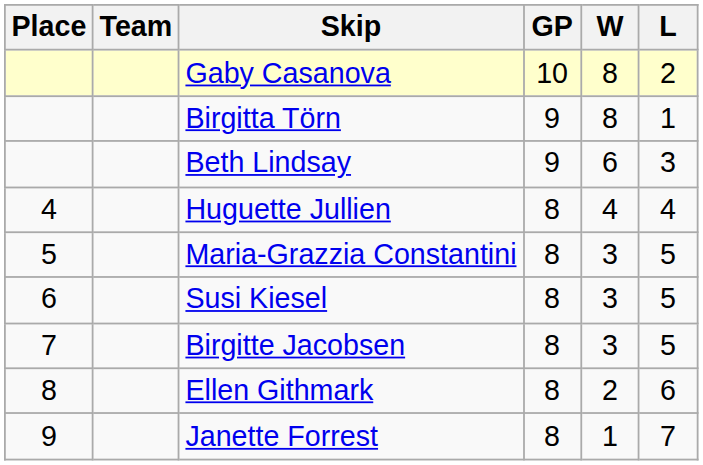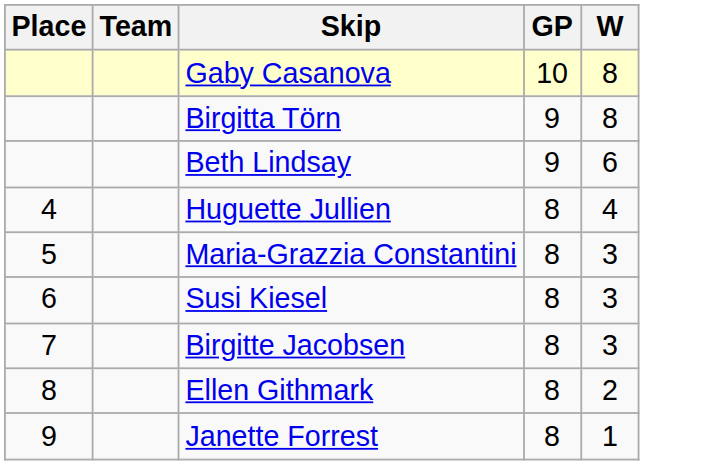- column: (668, 27)
